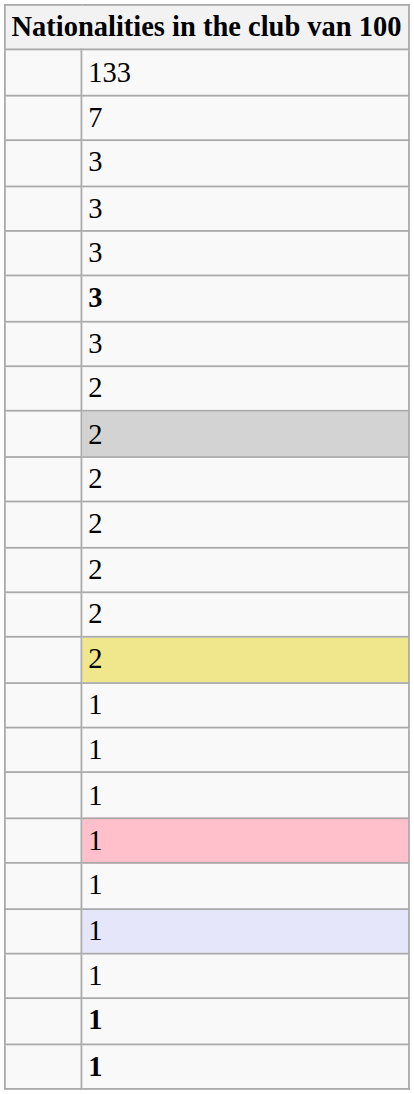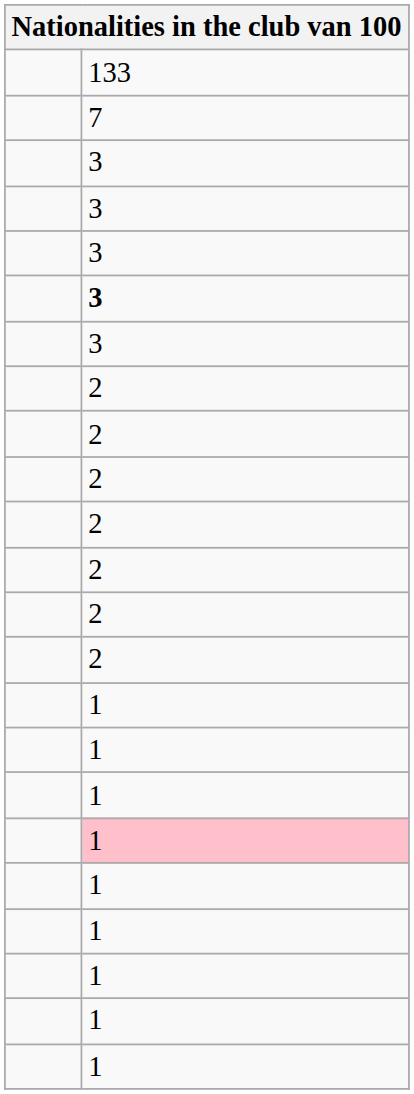(95, 433) lightgrey background -> (95, 433) no background
(95, 659) khaki background -> (95, 659) no background
(95, 930) lavender background -> (95, 930) no background
(95, 1020) bold -> (95, 1020) normal
(95, 1065) bold -> (95, 1065) normal
